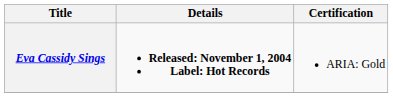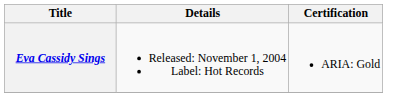(205, 64) bold -> (203, 64) normal
